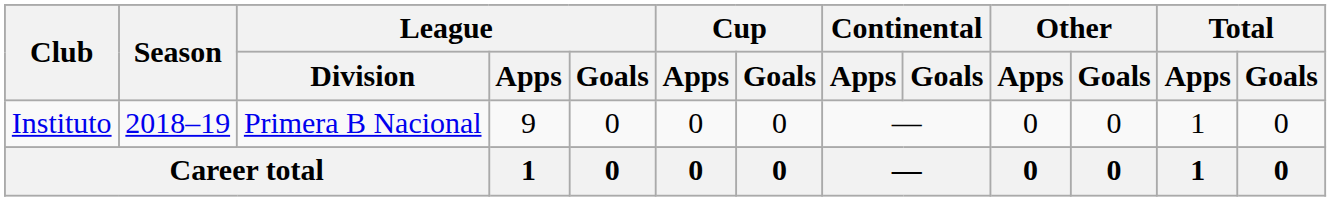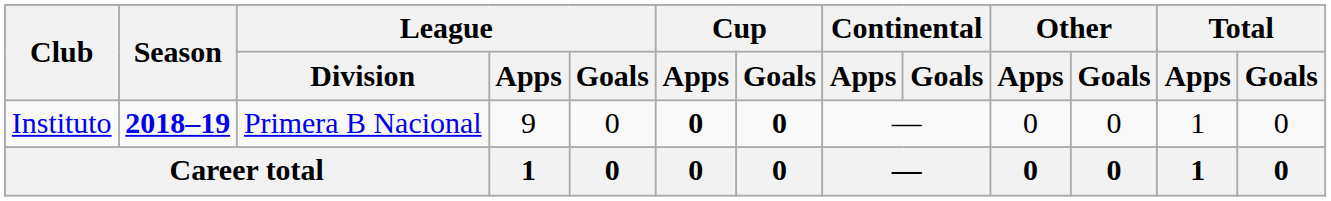(178, 123) normal -> (178, 123) bold
(696, 123) normal -> (696, 123) bold
(779, 123) normal -> (779, 123) bold
